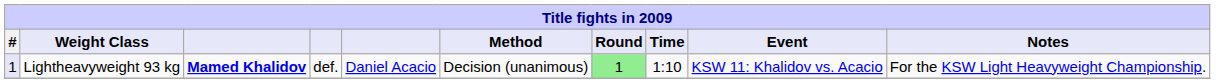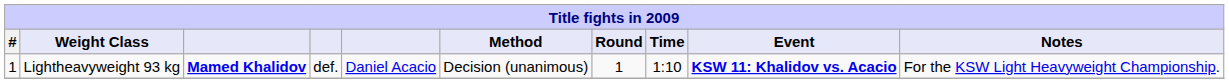(12, 66) lavender background -> (12, 66) no background
(619, 66) lightgreen background -> (619, 66) no background
(787, 66) normal -> (794, 66) bold
